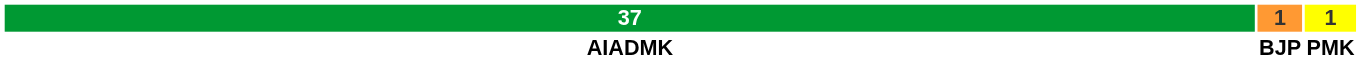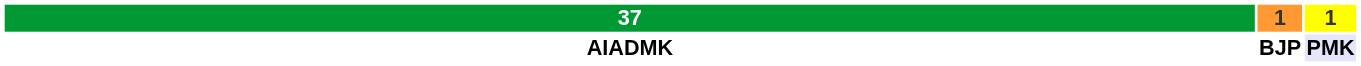(1331, 47) no background -> (1331, 47) lavender background
